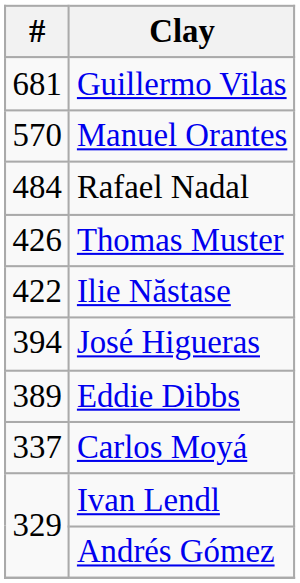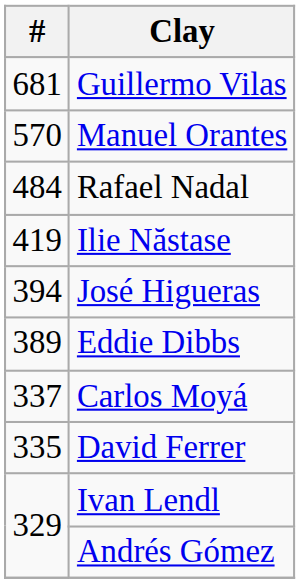- row: (180, 239)
(37, 291) 422 -> (37, 239) 419
+ row: (161, 447)
